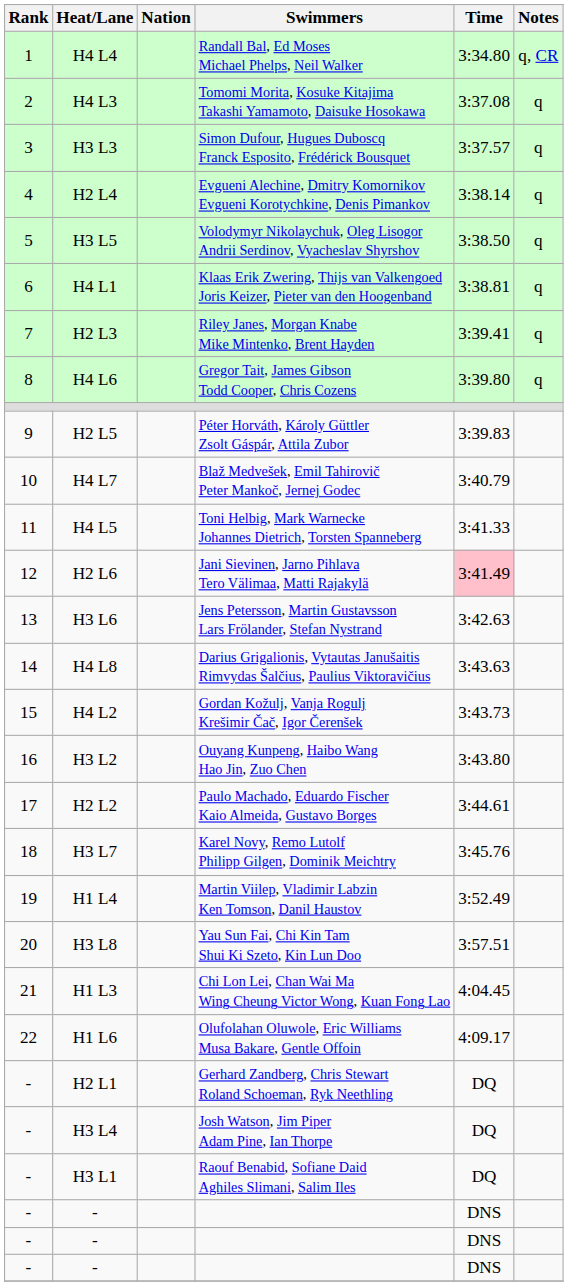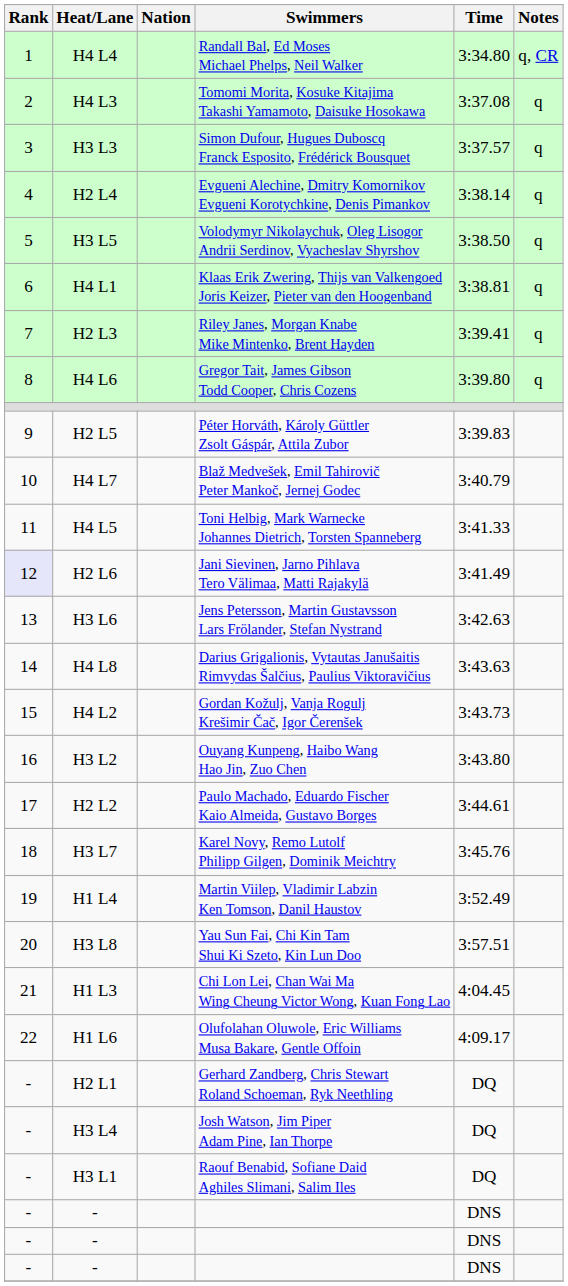(28, 573) no background -> (28, 573) lavender background
(484, 573) pink background -> (484, 573) no background
